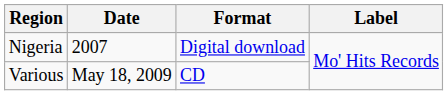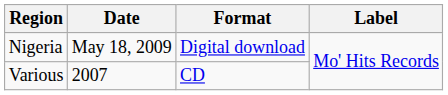(90, 47) 2007 -> (122, 47) May 18, 2009
(122, 75) May 18, 2009 -> (90, 75) 2007
